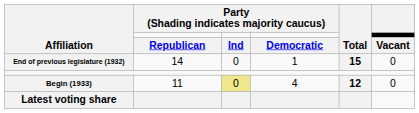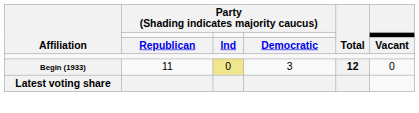- row: (69, 62)
(295, 83) 4 -> (290, 67) 3
